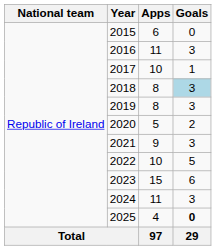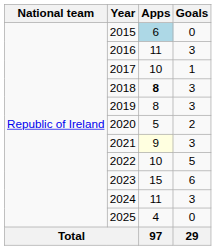(156, 32) no background -> (156, 32) lightblue background
(156, 87) normal -> (156, 87) bold
(192, 87) lightblue background -> (192, 87) no background
(156, 143) no background -> (156, 143) lightyellow background
(192, 217) bold -> (192, 217) normal
